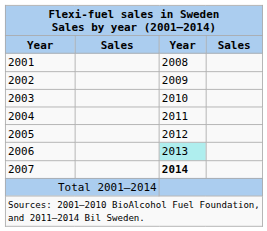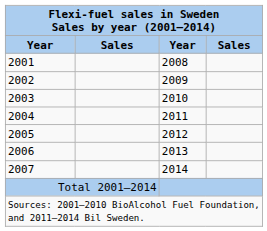(175, 151) paleturquoise background -> (175, 151) no background
(175, 169) bold -> (175, 169) normal
